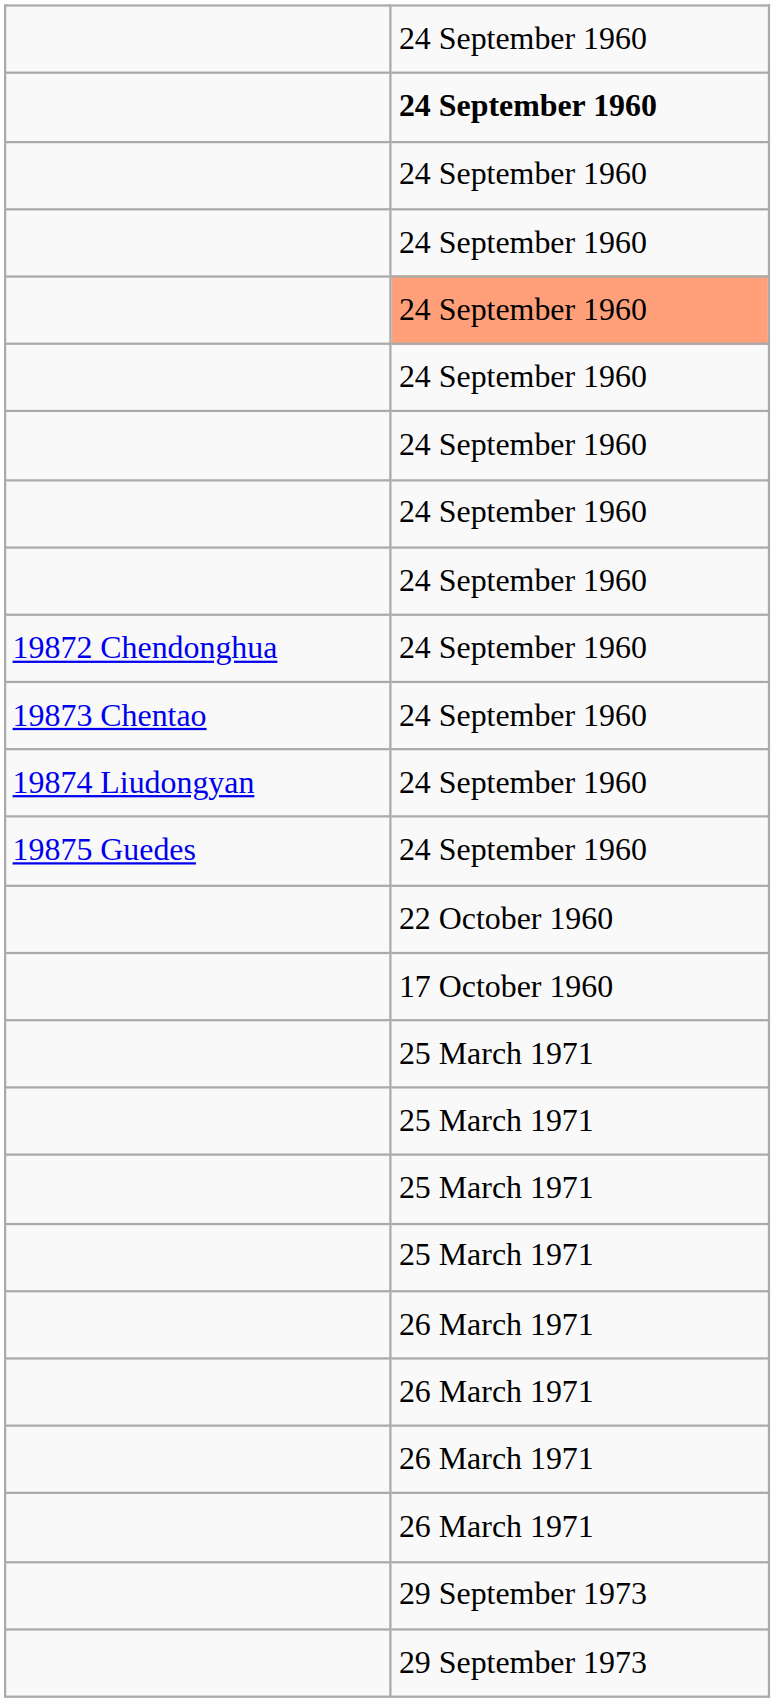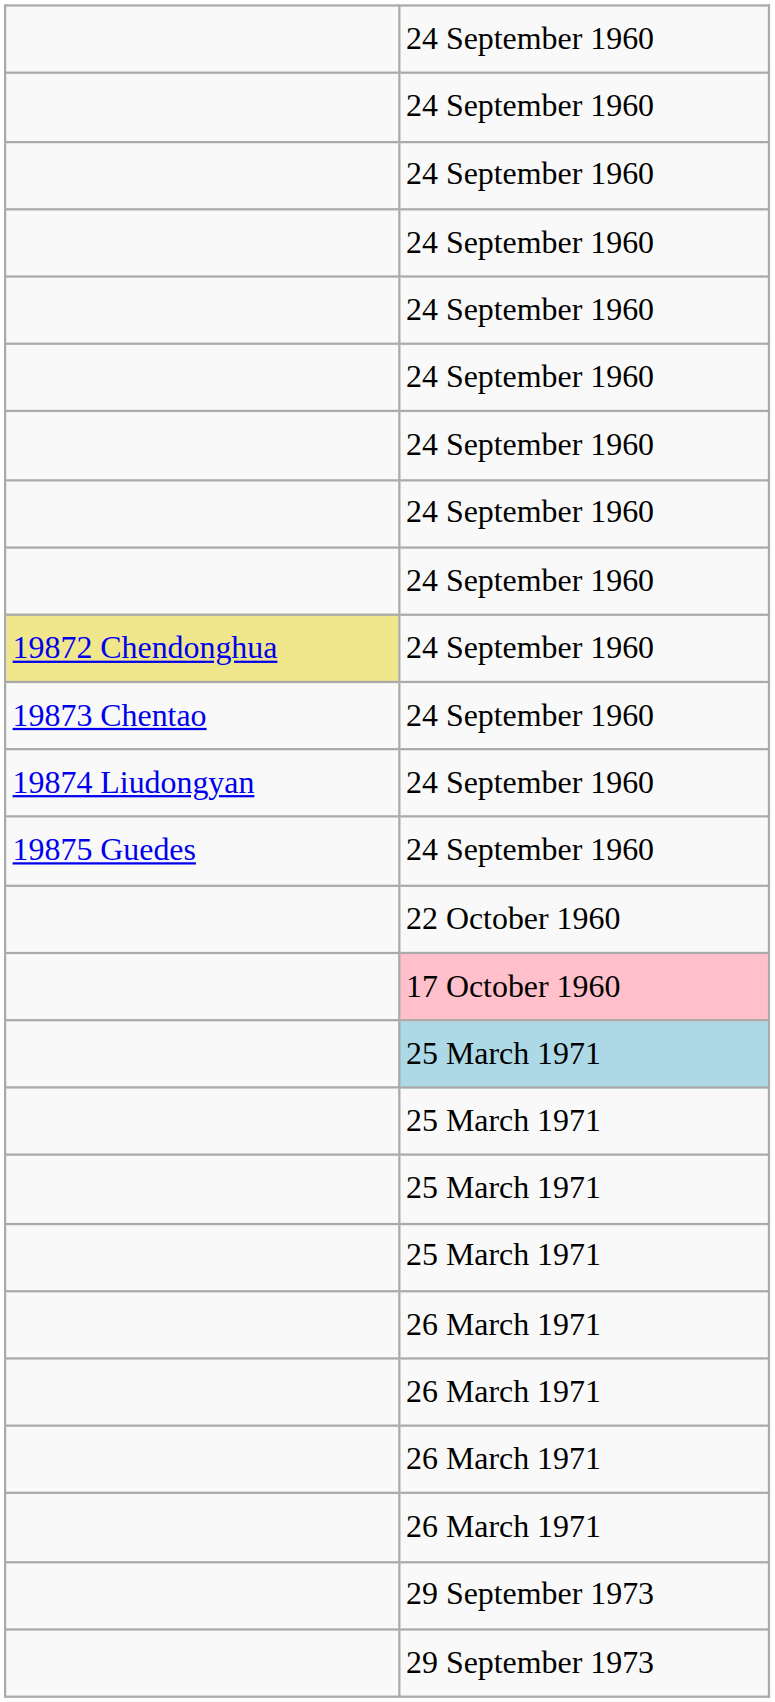(528, 106) bold -> (530, 106) normal
(523, 309) lightsalmon background -> (530, 309) no background
(145, 647) no background -> (145, 647) khaki background
(506, 985) no background -> (513, 985) pink background
(496, 1052) no background -> (504, 1052) lightblue background
